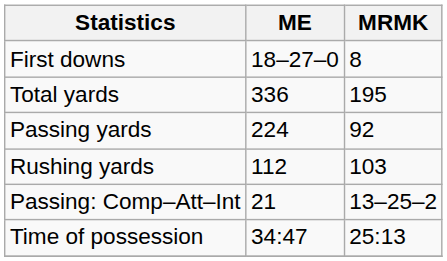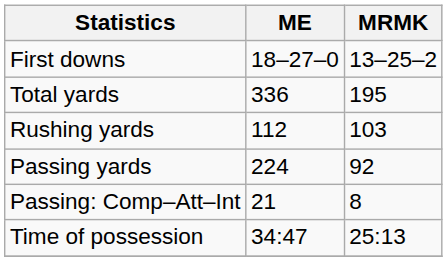(356, 58) 8 -> (393, 58) 13–25–2
rows swapped: (82, 166) <-> (81, 130)
(393, 201) 13–25–2 -> (356, 201) 8
